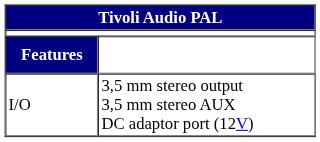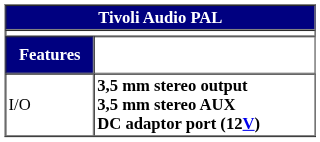(178, 104) normal -> (179, 104) bold
